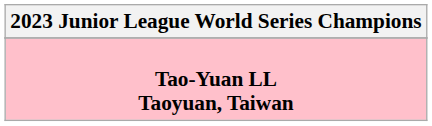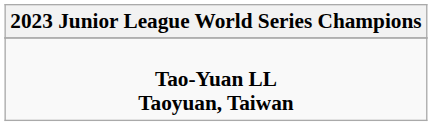(216, 91) pink background -> (216, 91) no background
